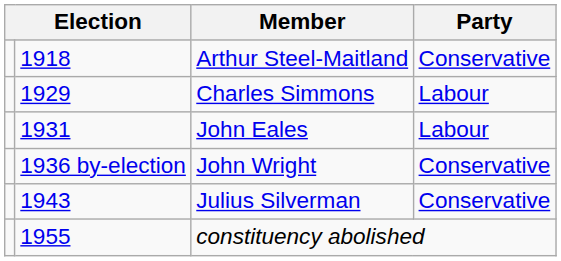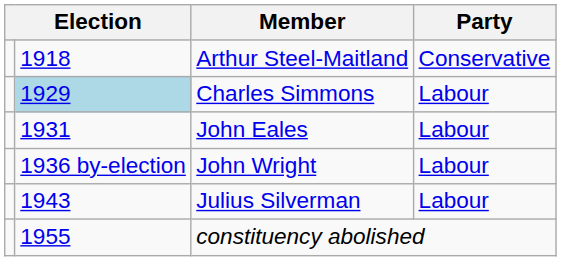(45, 93) no background -> (45, 93) lightblue background
(484, 165) Conservative -> (454, 165) Labour
(484, 201) Conservative -> (454, 201) Labour
